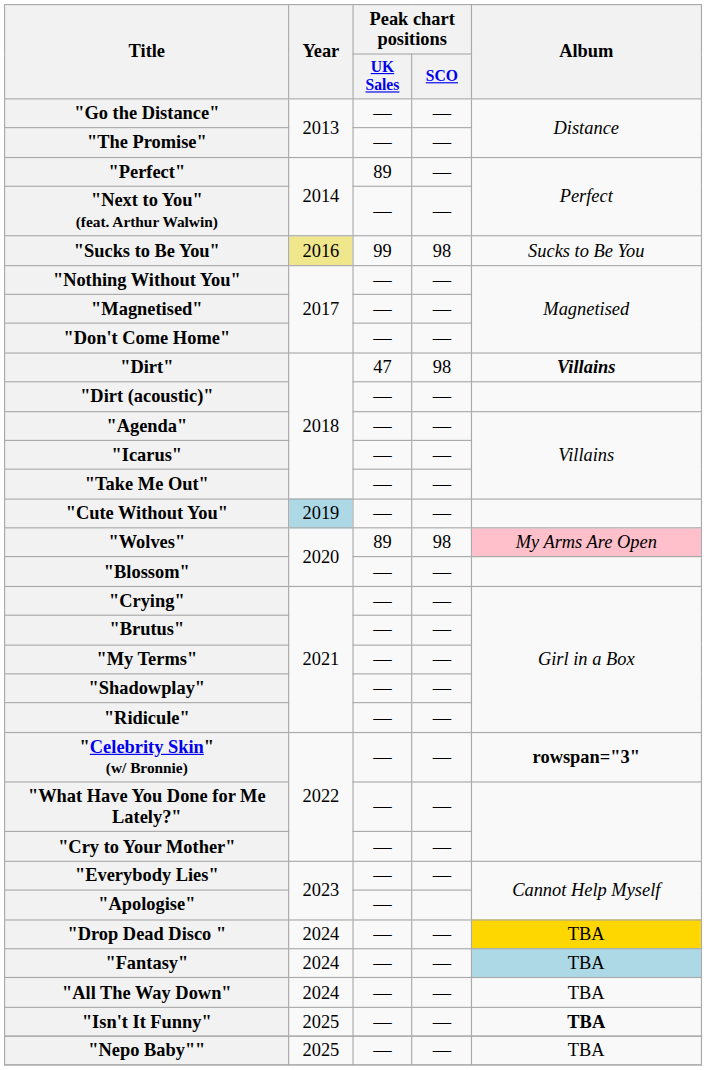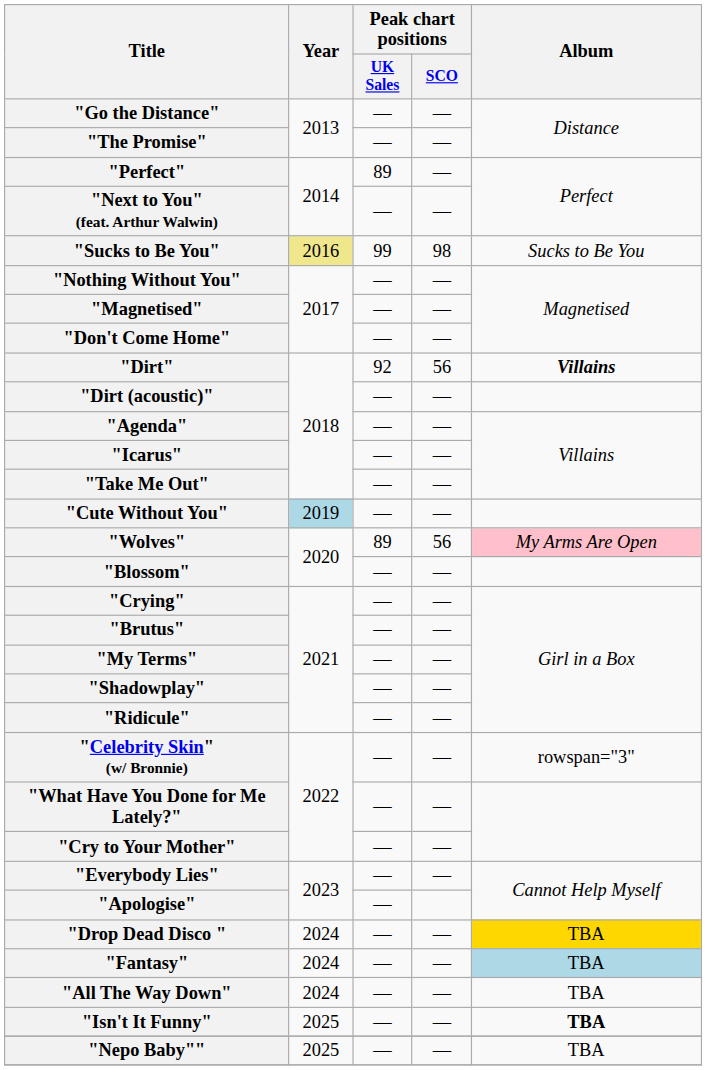(382, 367) 47 -> (382, 367) 92
(442, 367) 98 -> (442, 367) 56
(442, 542) 98 -> (442, 542) 56
(586, 757) bold -> (586, 757) normal
